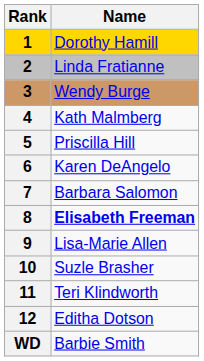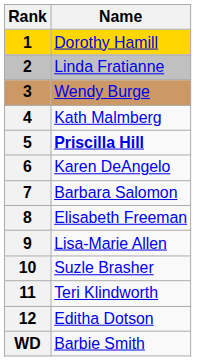(95, 142) normal -> (99, 142) bold
(125, 218) bold -> (121, 218) normal
